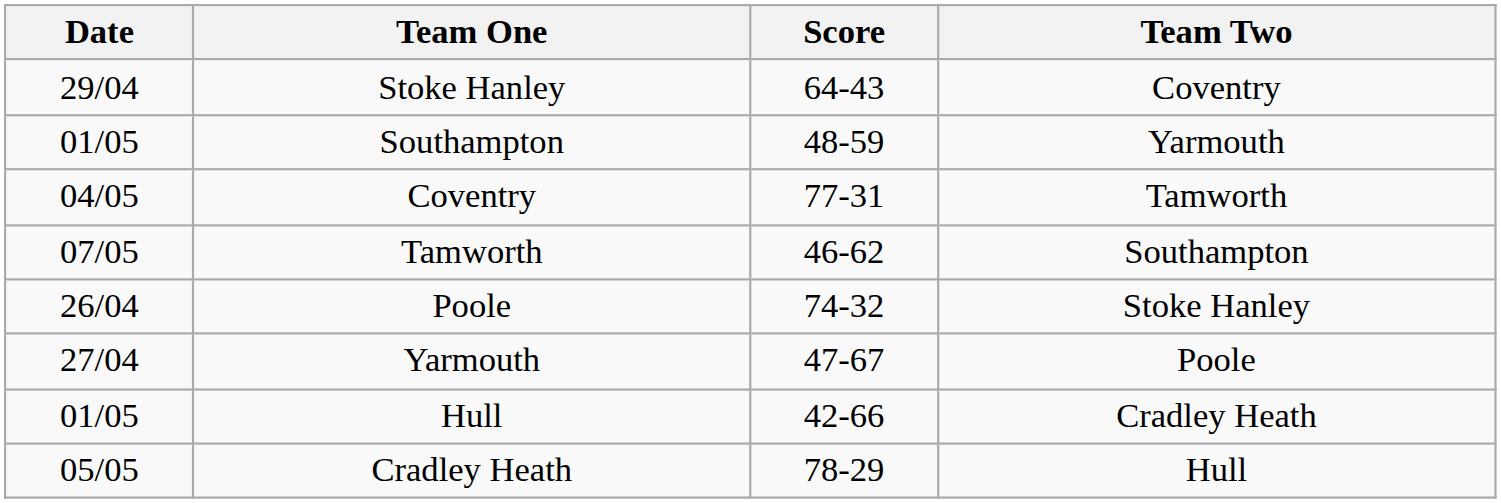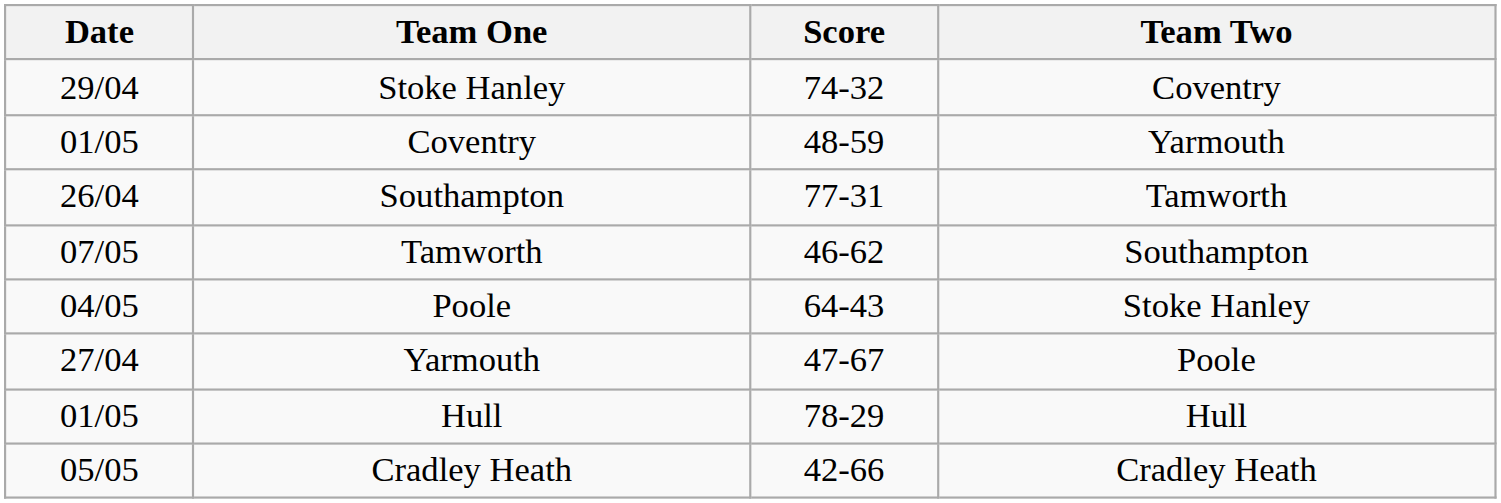(844, 86) 64-43 -> (844, 86) 74-32
(472, 141) Southampton -> (472, 141) Coventry
(99, 196) 04/05 -> (99, 196) 26/04
(472, 196) Coventry -> (472, 196) Southampton
(99, 305) 26/04 -> (99, 305) 04/05
(844, 305) 74-32 -> (844, 305) 64-43
(844, 415) 42-66 -> (844, 415) 78-29
(1216, 415) Cradley Heath -> (1216, 415) Hull
(844, 470) 78-29 -> (844, 470) 42-66
(1216, 470) Hull -> (1216, 470) Cradley Heath
